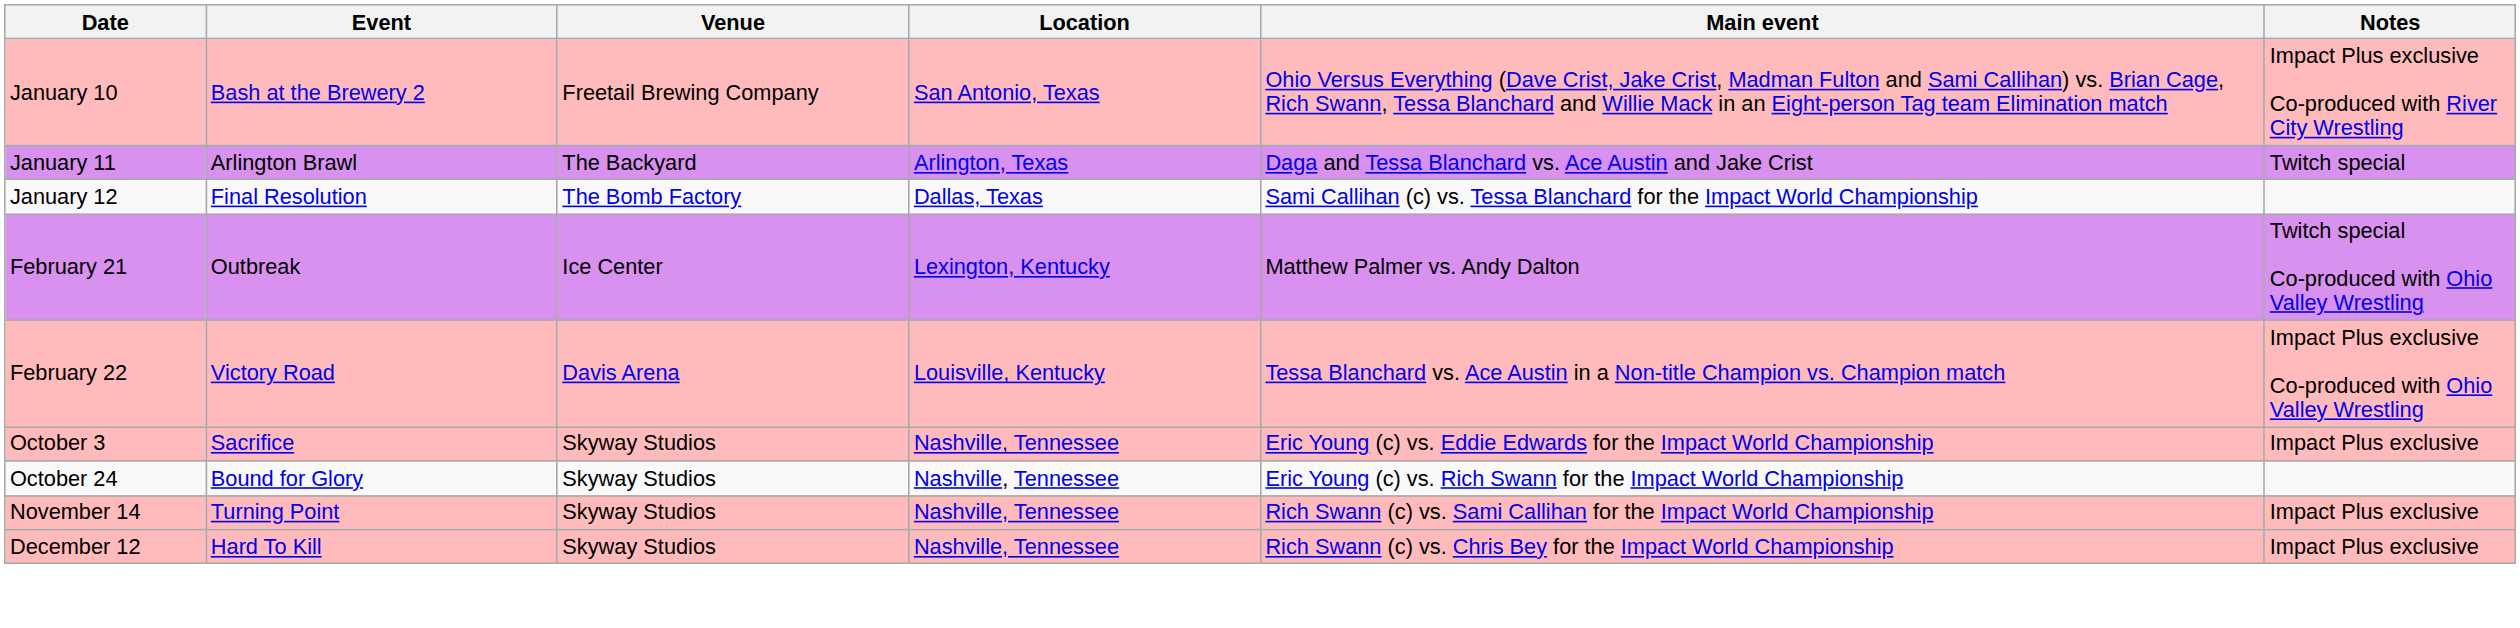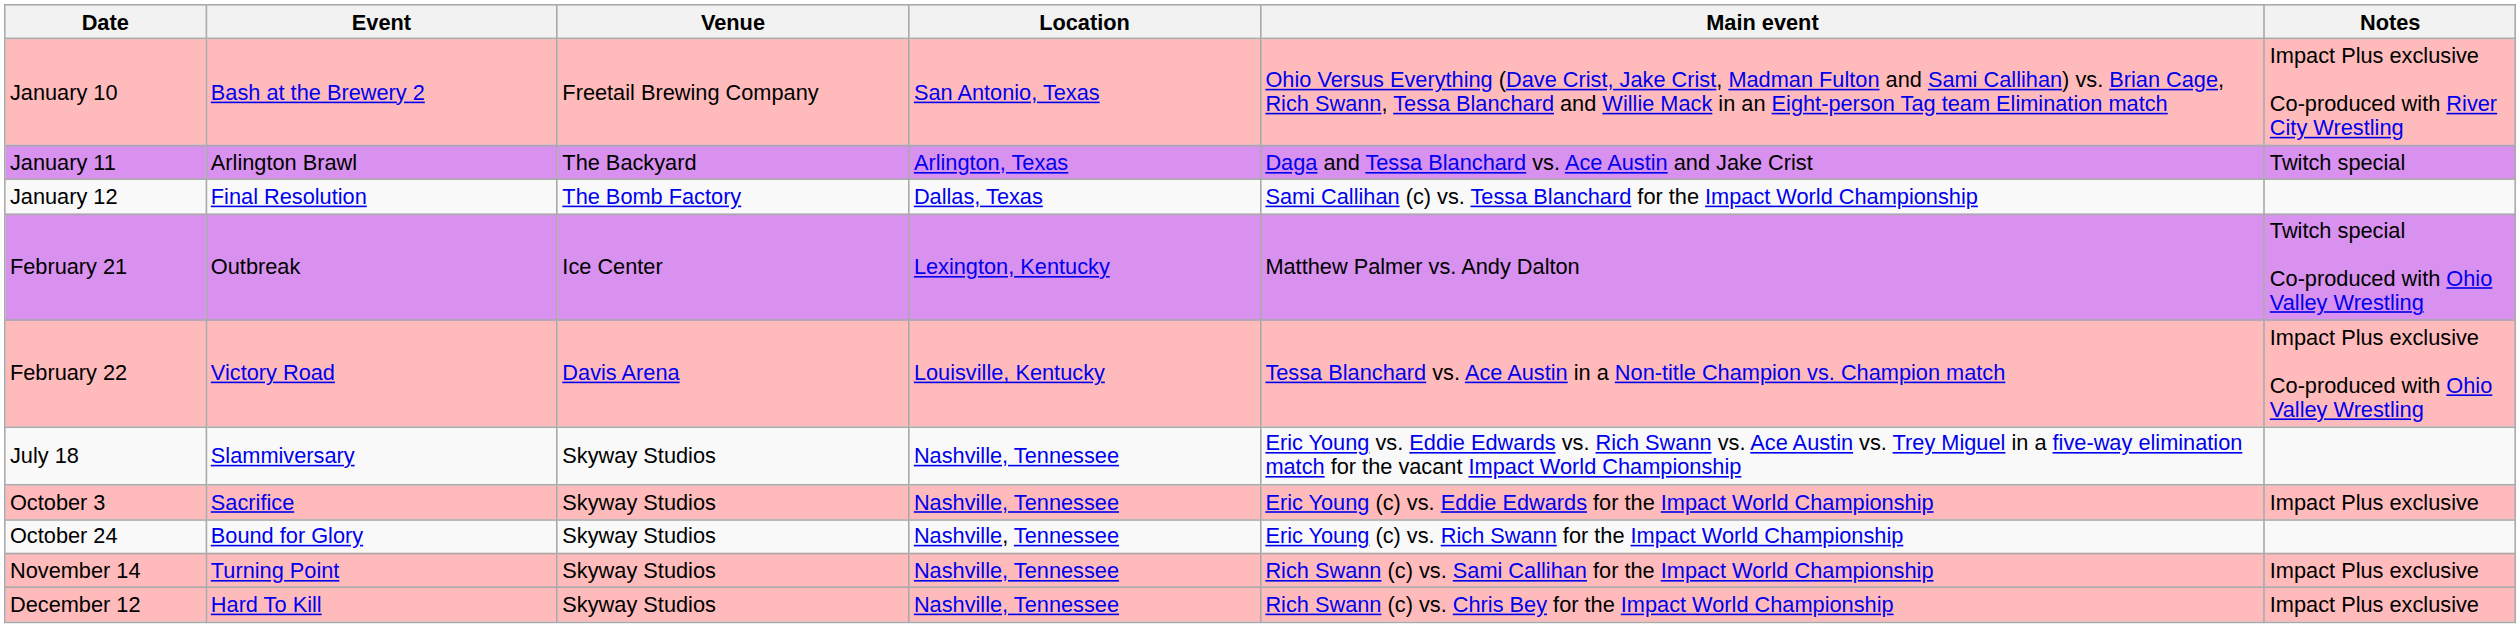+ row: (44, 455)
